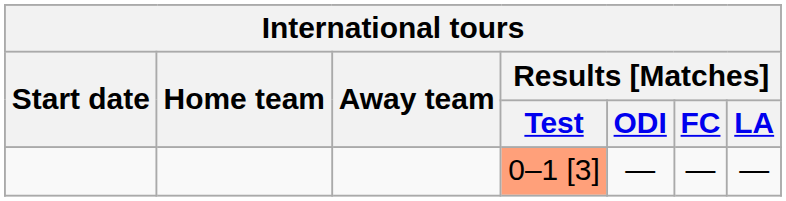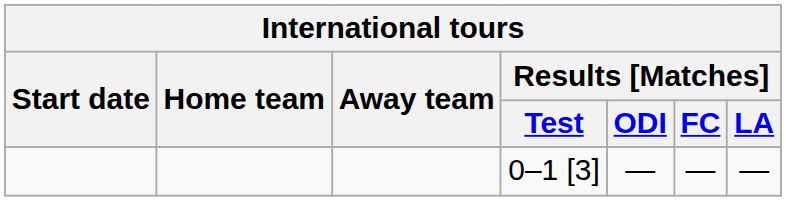(554, 170) lightsalmon background -> (554, 170) no background
